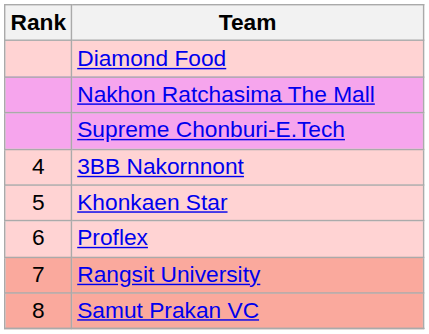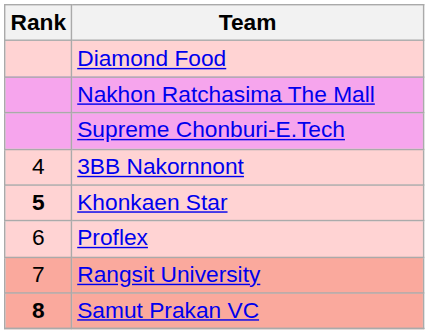(38, 202) normal -> (38, 202) bold
(38, 310) normal -> (38, 310) bold
